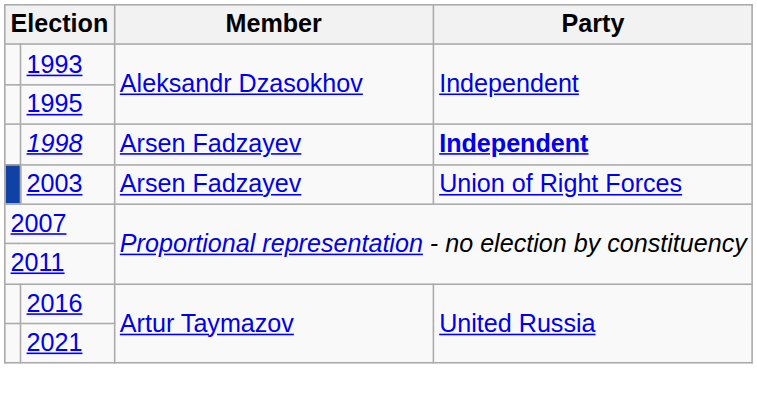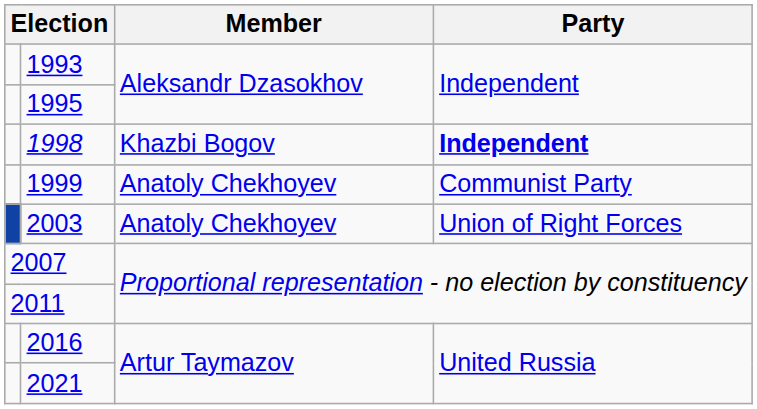(211, 143) Arsen Fadzayev -> (197, 143) Khazbi Bogov
+ row: (55, 183)
(211, 183) Arsen Fadzayev -> (228, 223) Anatoly Chekhoyev
